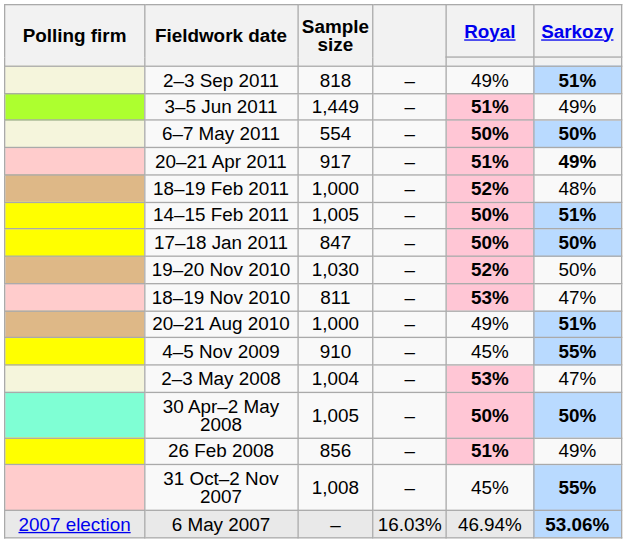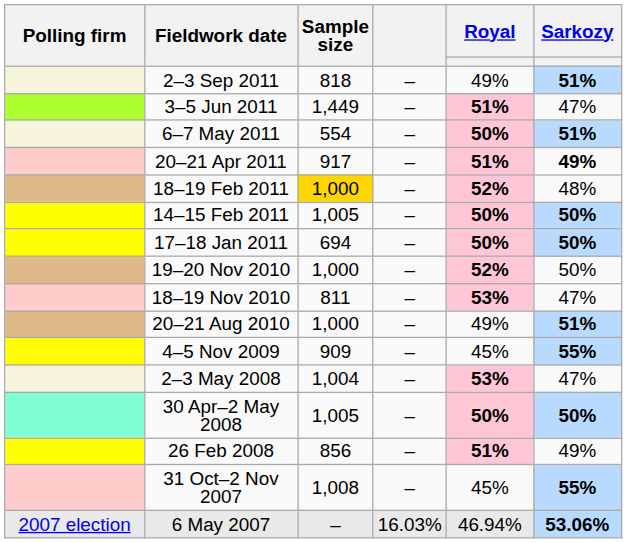(577, 107) 49% -> (577, 107) 47%
(577, 134) 50% -> (577, 134) 51%
(335, 189) no background -> (335, 189) gold background
(577, 216) 51% -> (577, 216) 50%
(335, 243) 847 -> (335, 243) 694
(335, 270) 1,030 -> (335, 270) 1,000
(335, 352) 910 -> (335, 352) 909
